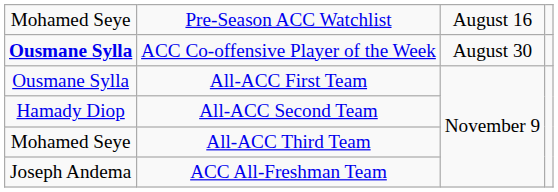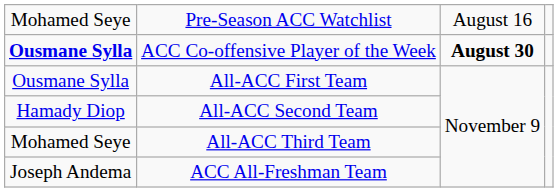(492, 50) normal -> (492, 50) bold
